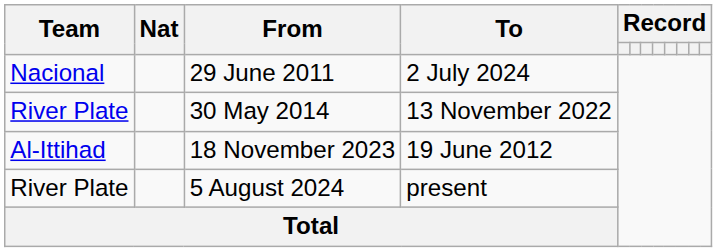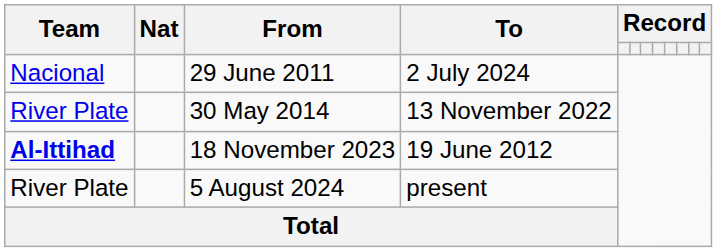(58, 149) normal -> (63, 149) bold
